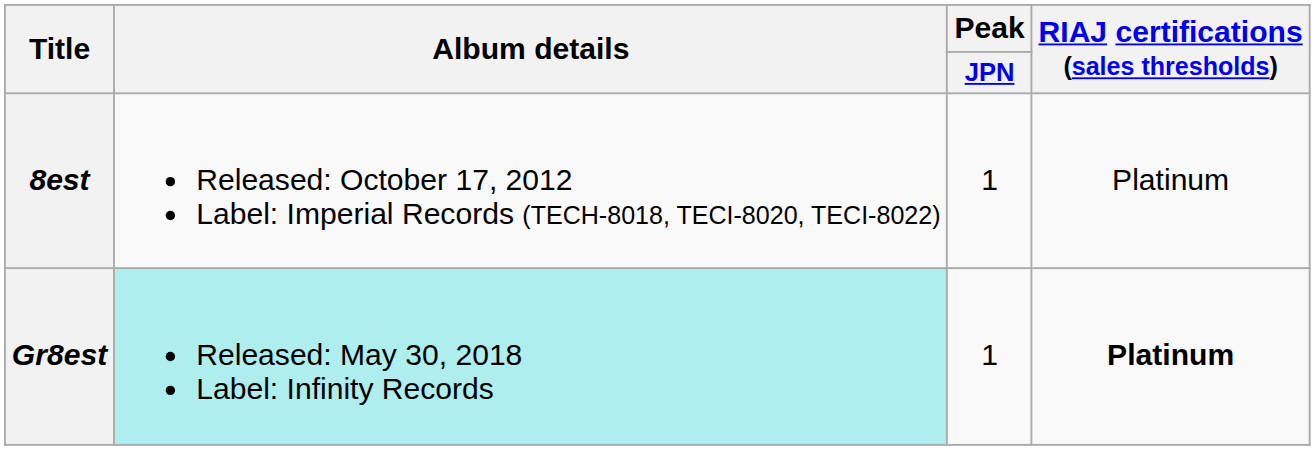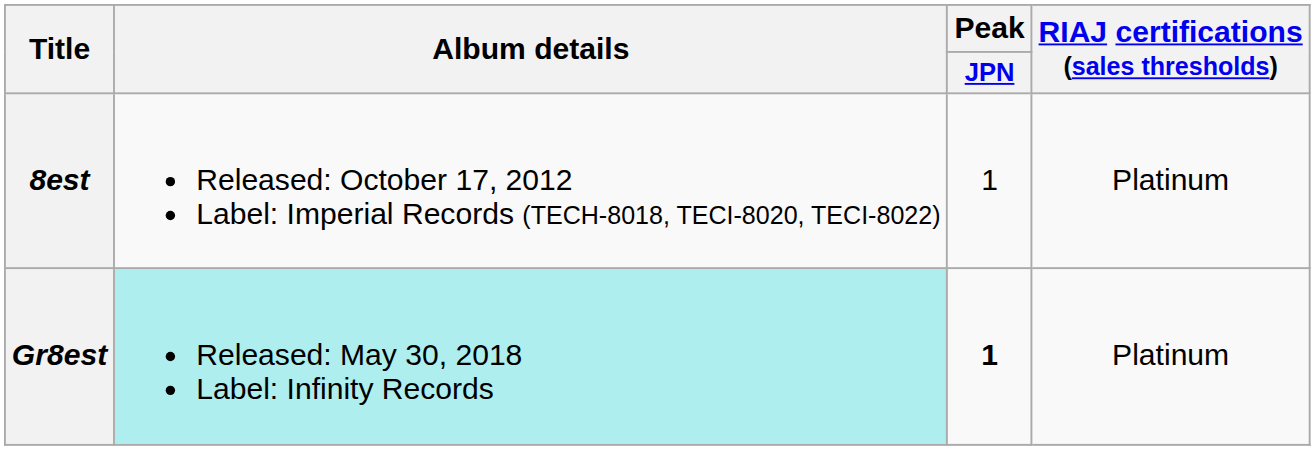(990, 355) normal -> (990, 355) bold
(1171, 355) bold -> (1171, 355) normal
